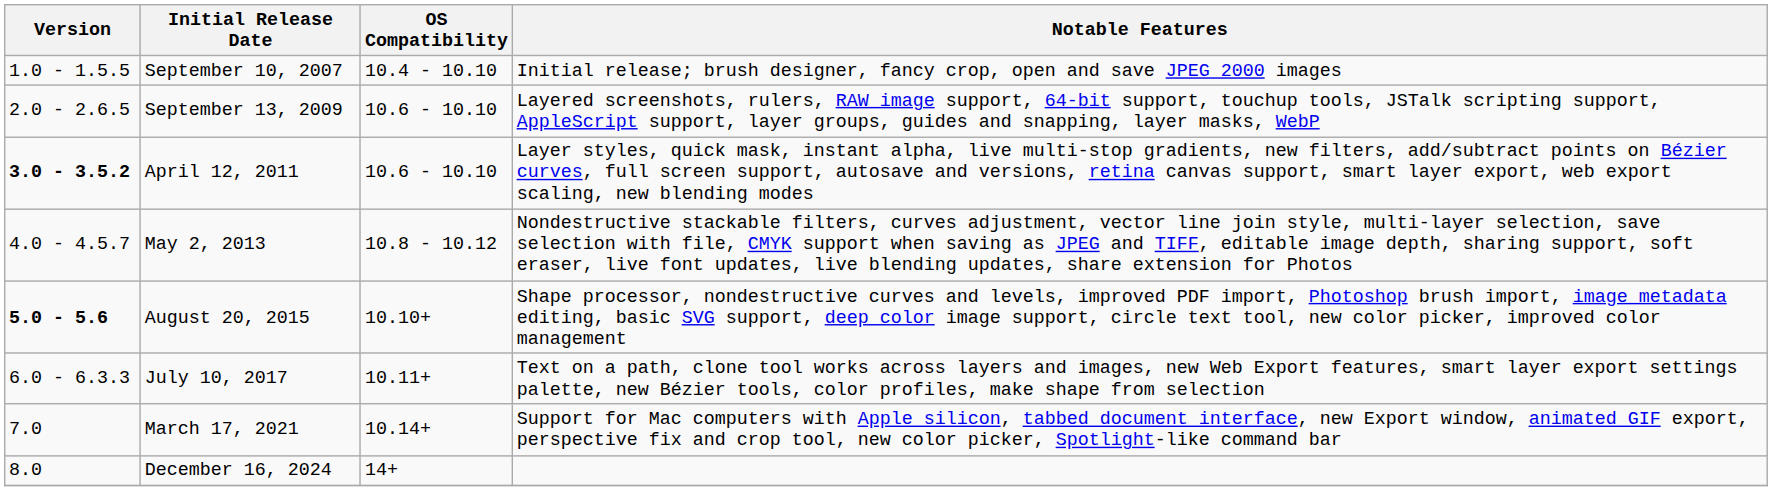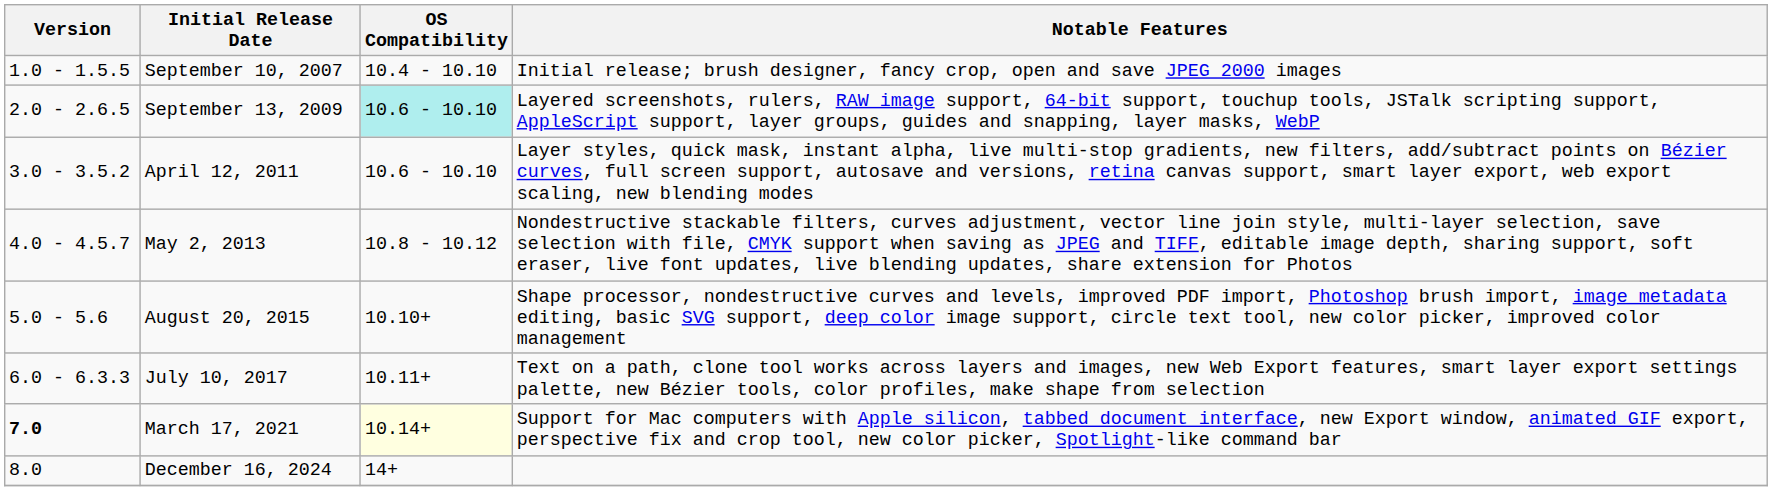(431, 111) no background -> (431, 111) paleturquoise background
(70, 173) bold -> (70, 173) normal
(59, 317) bold -> (59, 317) normal
(26, 430) normal -> (26, 430) bold
(398, 430) no background -> (398, 430) lightyellow background
